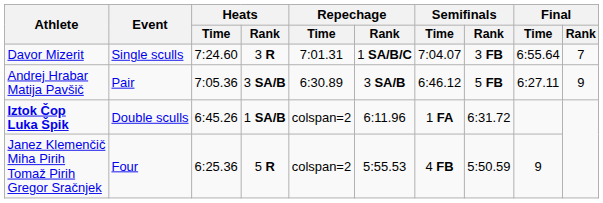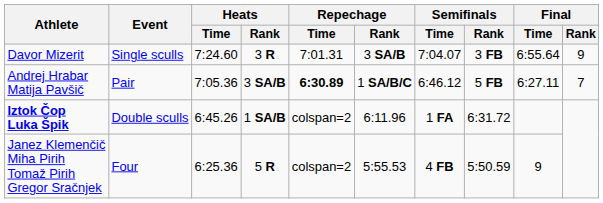(385, 55) 1 SA/B/C -> (385, 55) 3 SA/B
(581, 55) 7 -> (581, 55) 9
(321, 83) normal -> (321, 83) bold
(385, 83) 3 SA/B -> (385, 83) 1 SA/B/C
(581, 83) 9 -> (581, 83) 7
